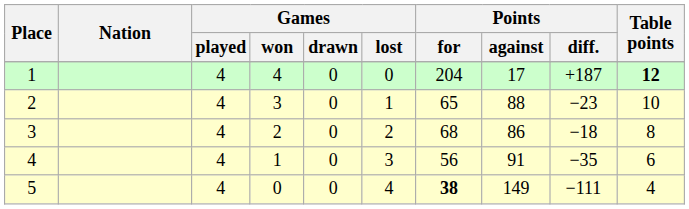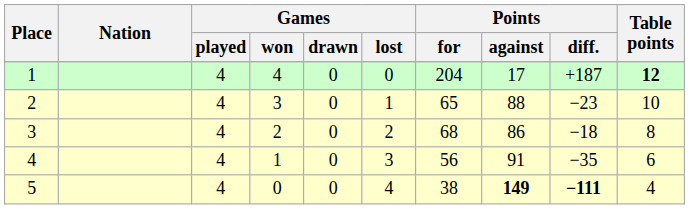(449, 189) bold -> (449, 189) normal
(516, 189) normal -> (516, 189) bold
(583, 189) normal -> (583, 189) bold
